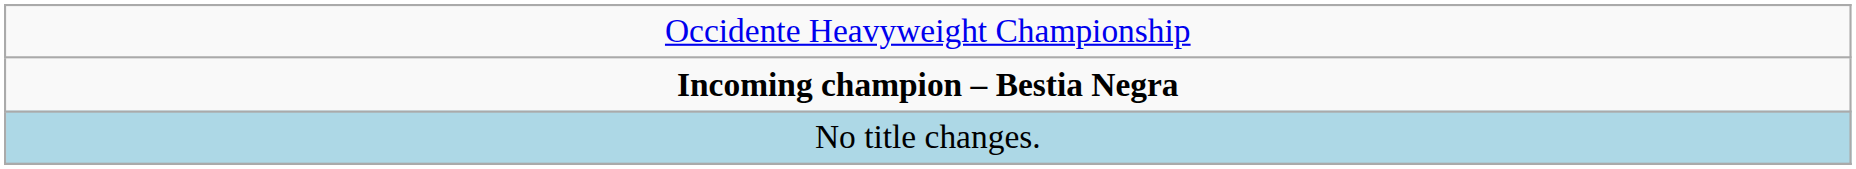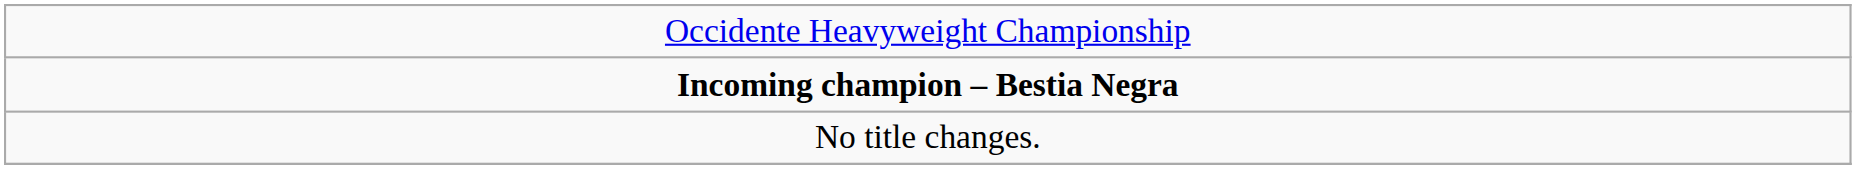(928, 137) lightblue background -> (928, 137) no background
